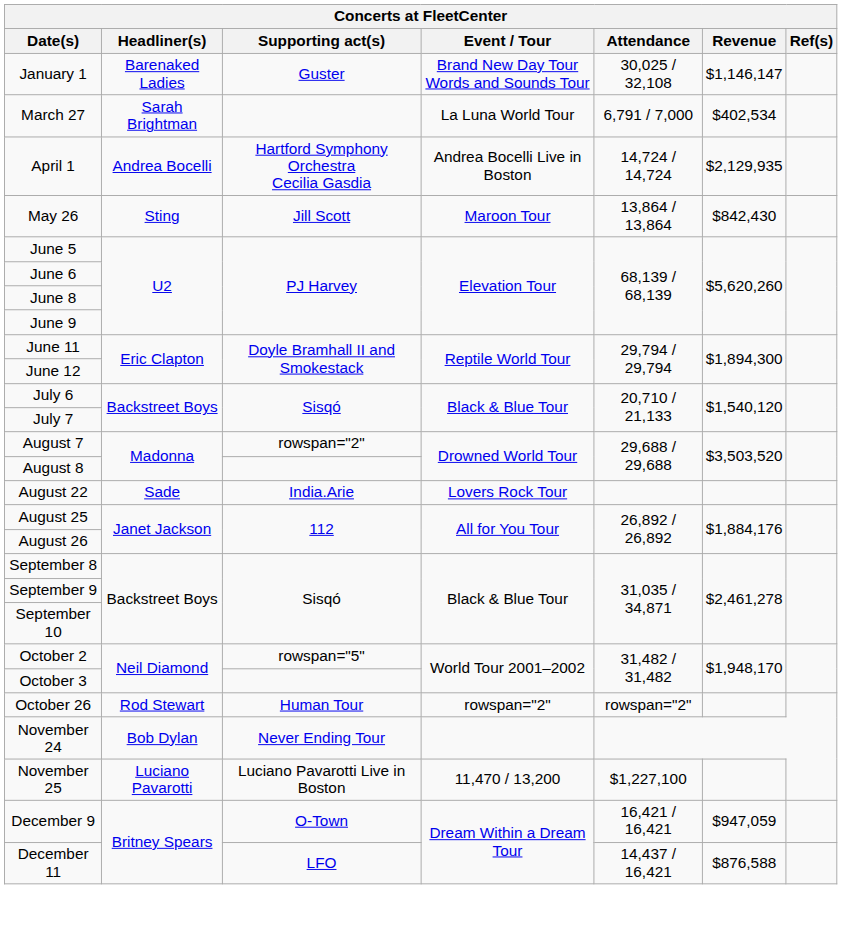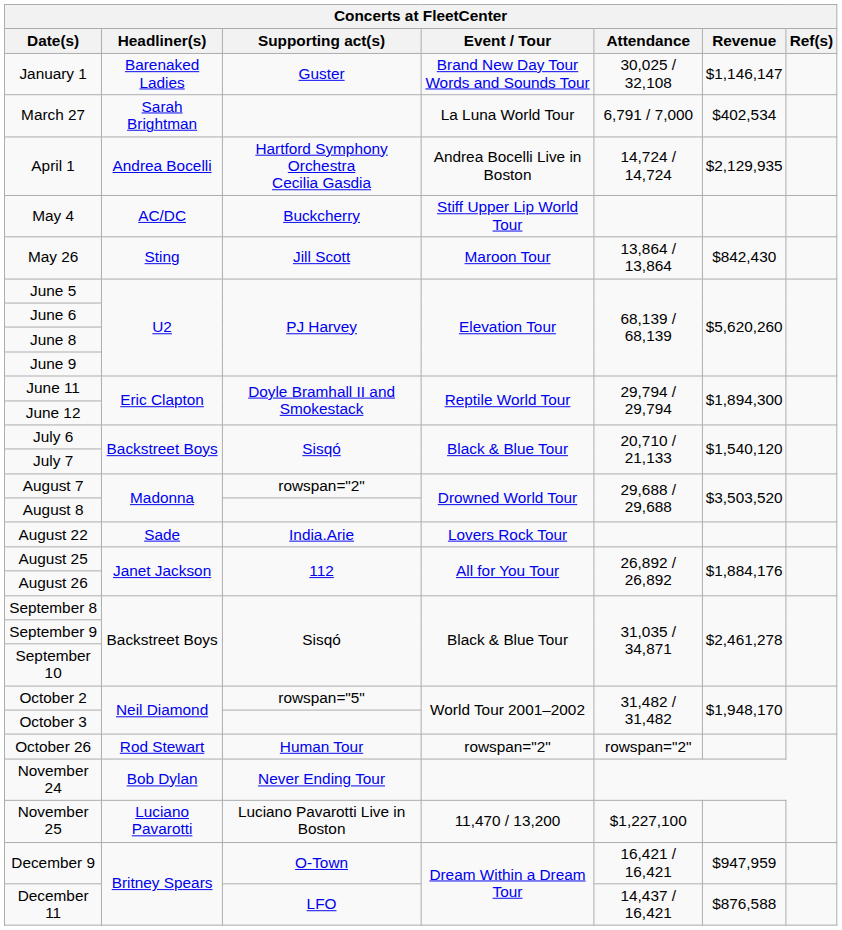+ row: (53, 216)
(744, 821) $947,059 -> (744, 862) $947,959
